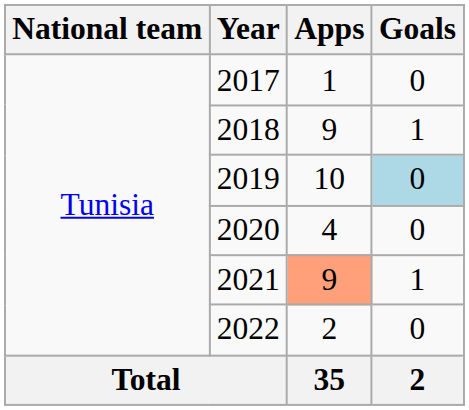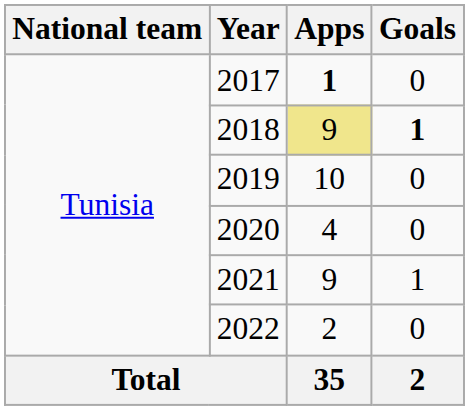(329, 79) normal -> (329, 79) bold
(329, 129) no background -> (329, 129) khaki background
(417, 129) normal -> (417, 129) bold
(417, 179) lightblue background -> (417, 179) no background
(329, 279) lightsalmon background -> (329, 279) no background
